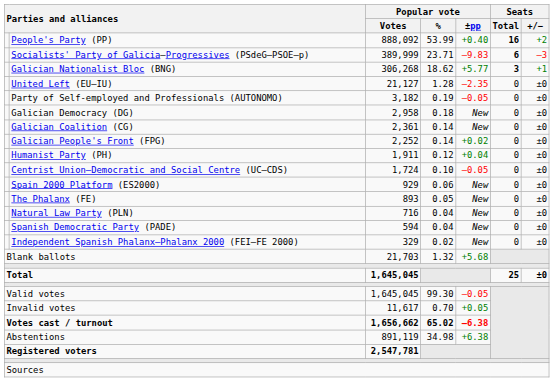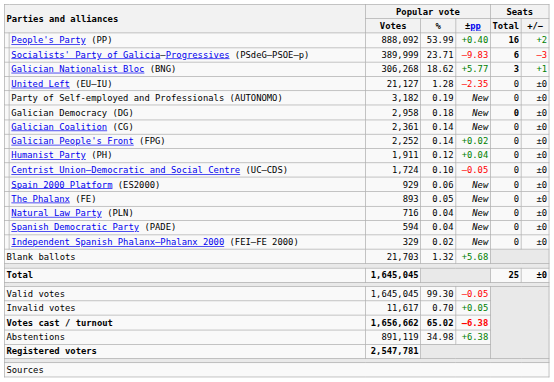(475, 98) –0.05 -> (480, 98) New
(516, 112) normal -> (516, 112) bold
